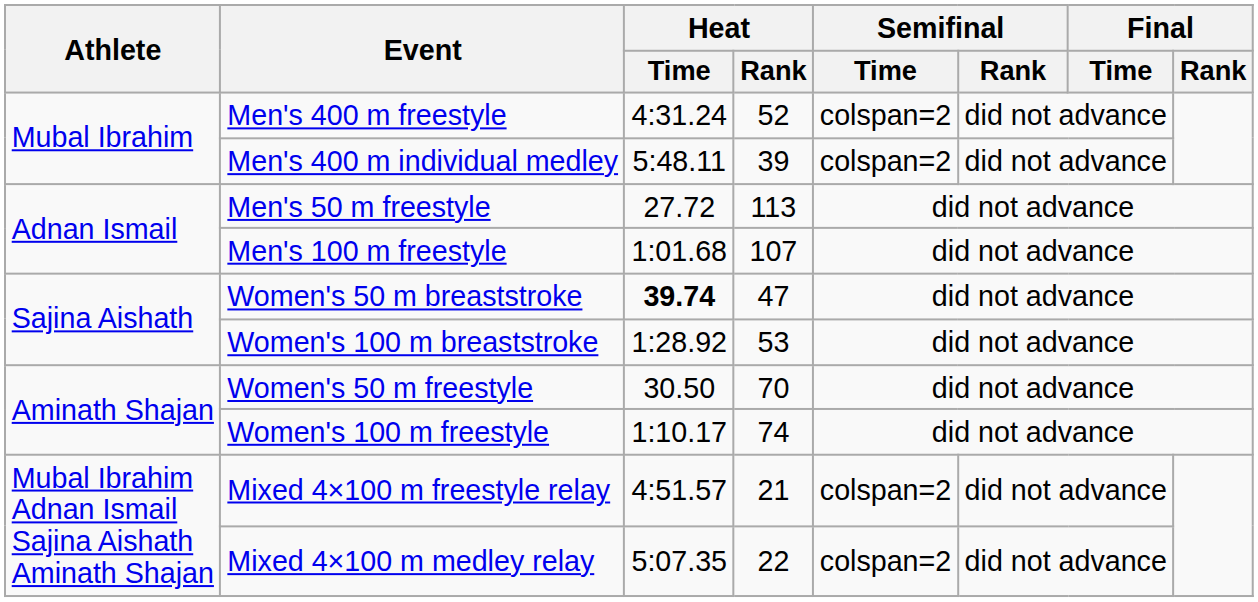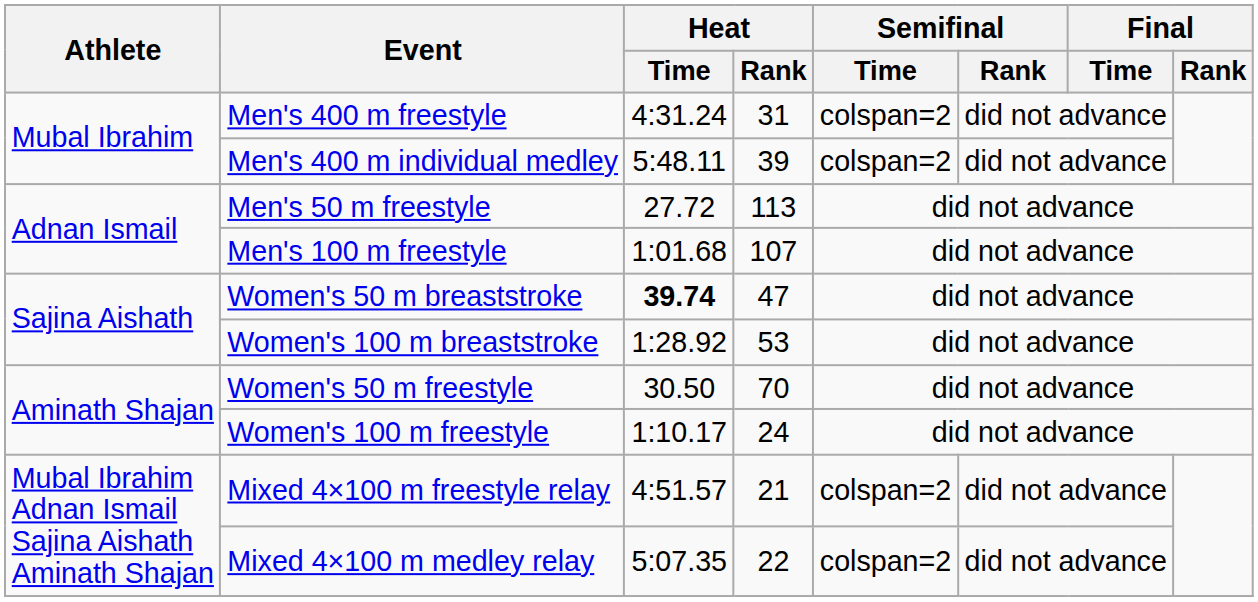(773, 116) 52 -> (773, 116) 31
(773, 433) 74 -> (773, 433) 24
